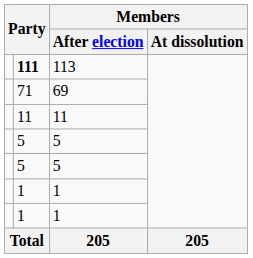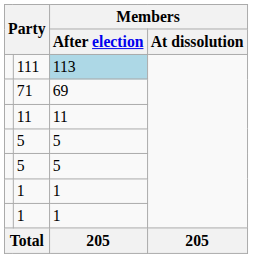(28, 66) bold -> (28, 66) normal
(64, 66) no background -> (64, 66) lightblue background
